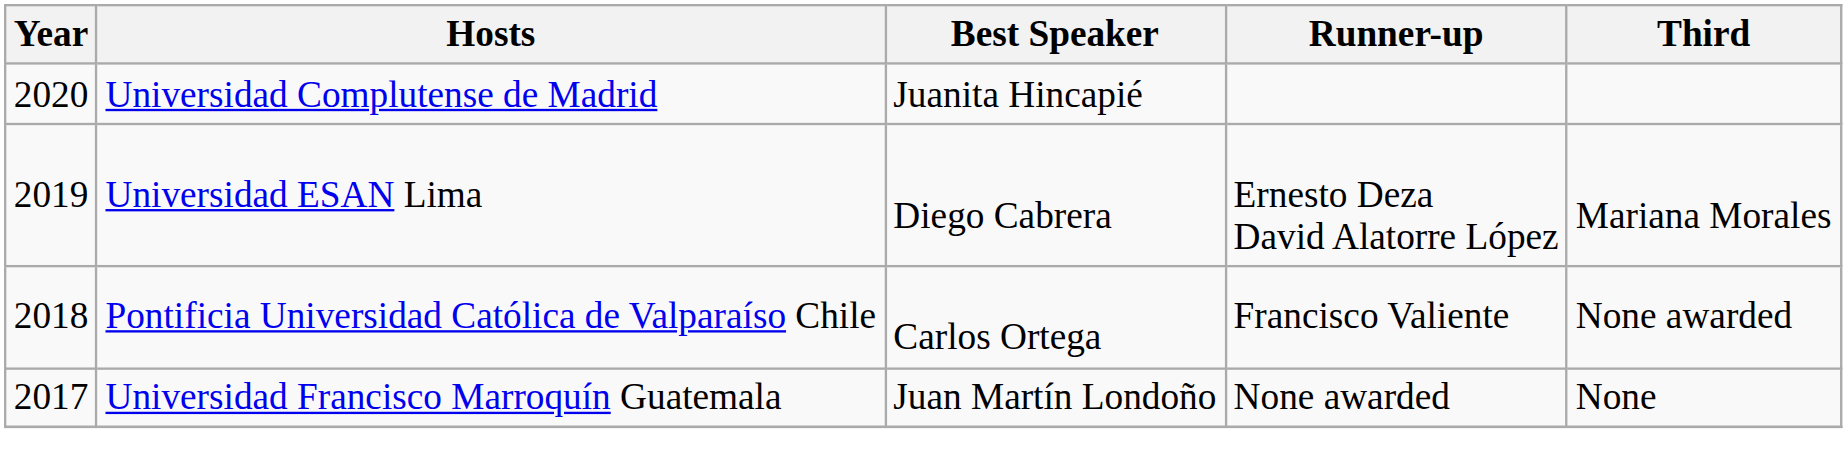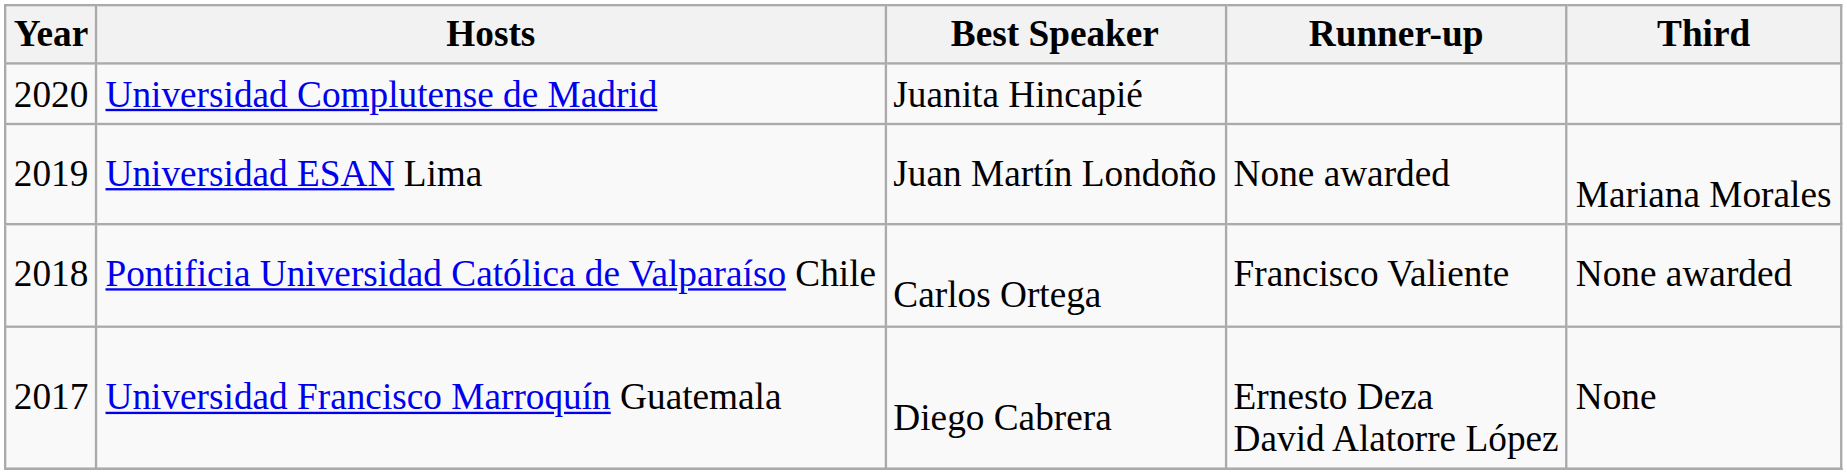(1003, 215) Diego Cabrera -> (1055, 173) Juan Martín Londoño
(1396, 215) Ernesto Deza David Alatorre López -> (1342, 173) None awarded
(1055, 396) Juan Martín Londoño -> (1003, 417) Diego Cabrera
(1342, 396) None awarded -> (1396, 417) Ernesto Deza David Alatorre López
